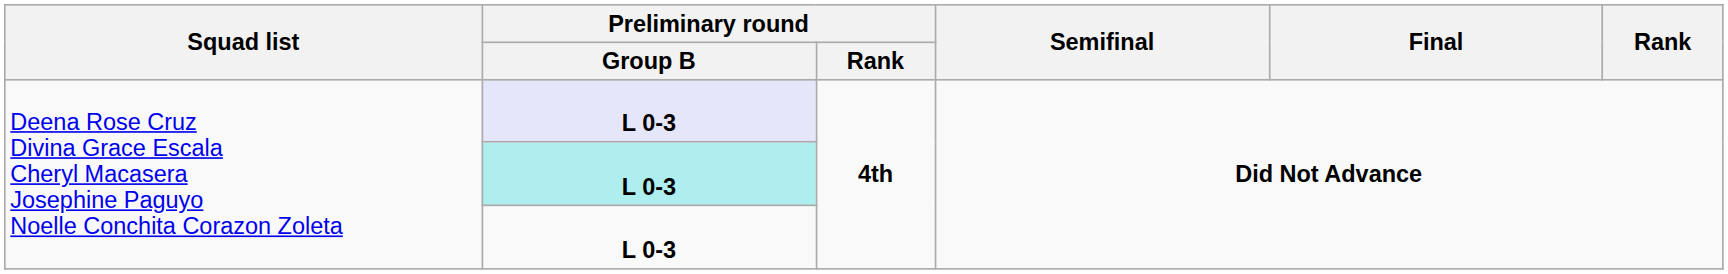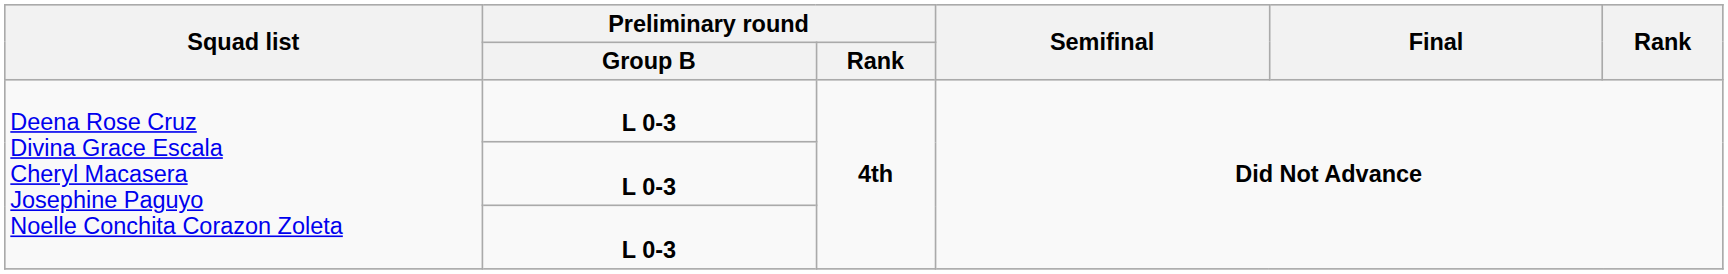(649, 124) lavender background -> (649, 124) no background
(649, 187) paleturquoise background -> (649, 187) no background
